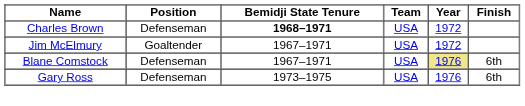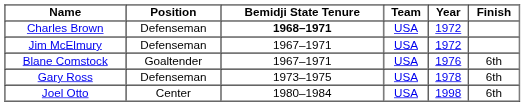(173, 45) Goaltender -> (173, 45) Defenseman
(173, 61) Defenseman -> (173, 61) Goaltender
(448, 61) khaki background -> (448, 61) no background
(448, 77) 1976 -> (448, 77) 1978
+ row: (65, 93)
